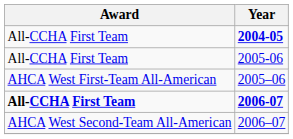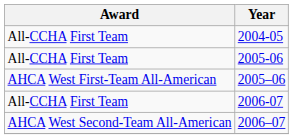(260, 36) bold -> (260, 36) normal
(71, 101) bold -> (68, 101) normal
(260, 101) bold -> (260, 101) normal
